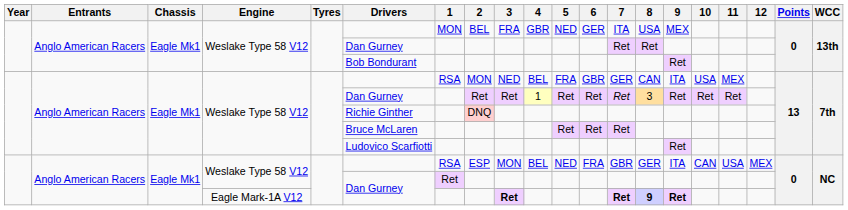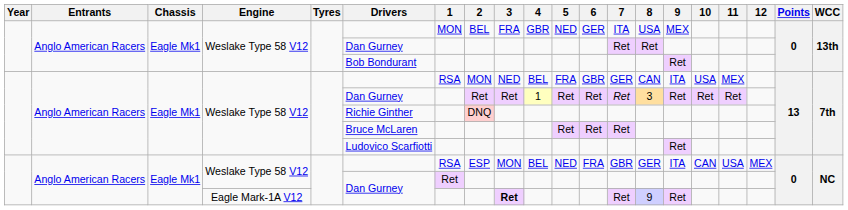(621, 196) bold -> (621, 196) normal
(649, 196) bold -> (649, 196) normal
(677, 196) bold -> (677, 196) normal
